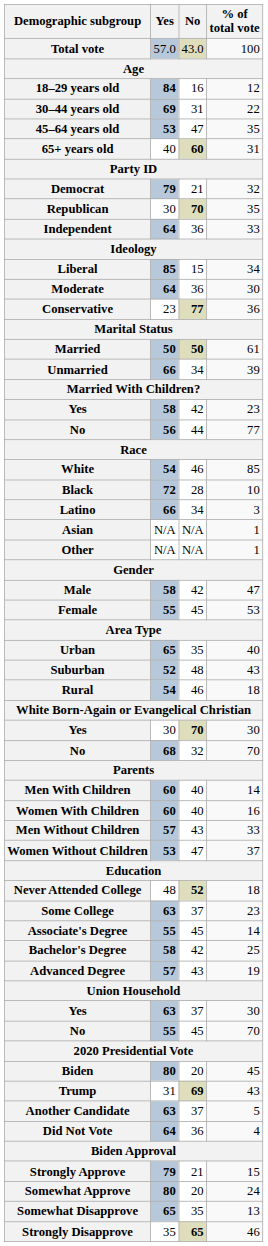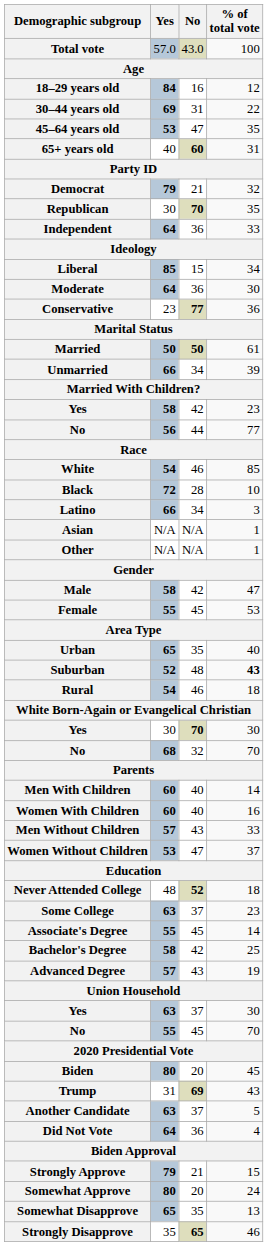(253, 670) normal -> (253, 670) bold
